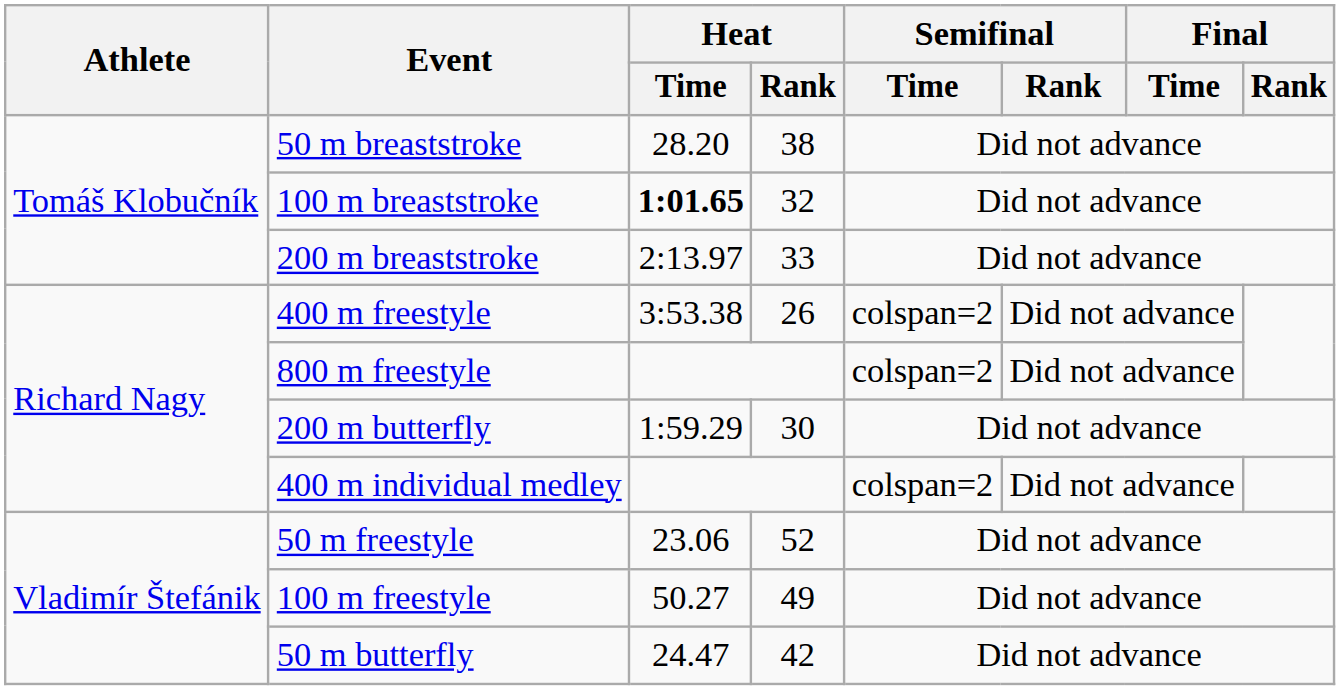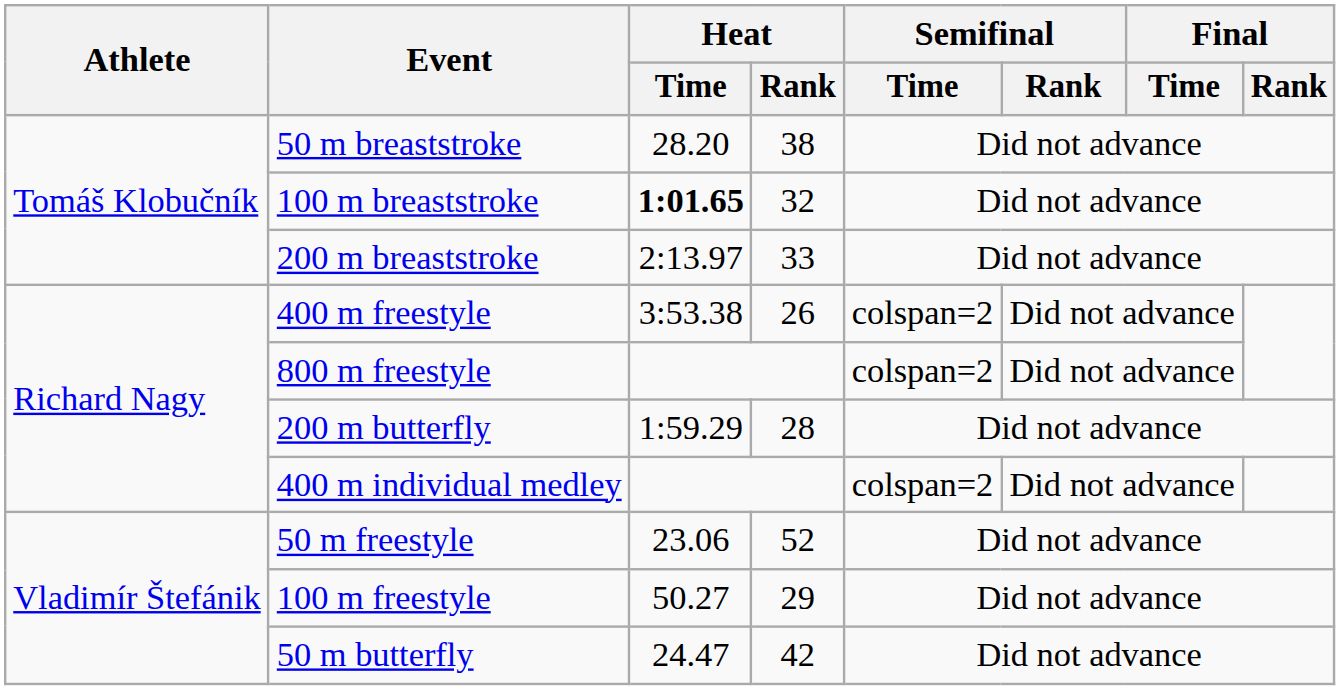(798, 427) 30 -> (798, 427) 28
(798, 597) 49 -> (798, 597) 29
